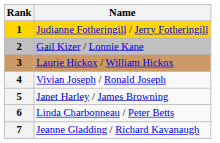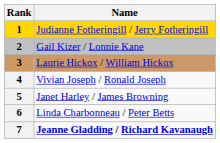(118, 130) normal -> (125, 130) bold
